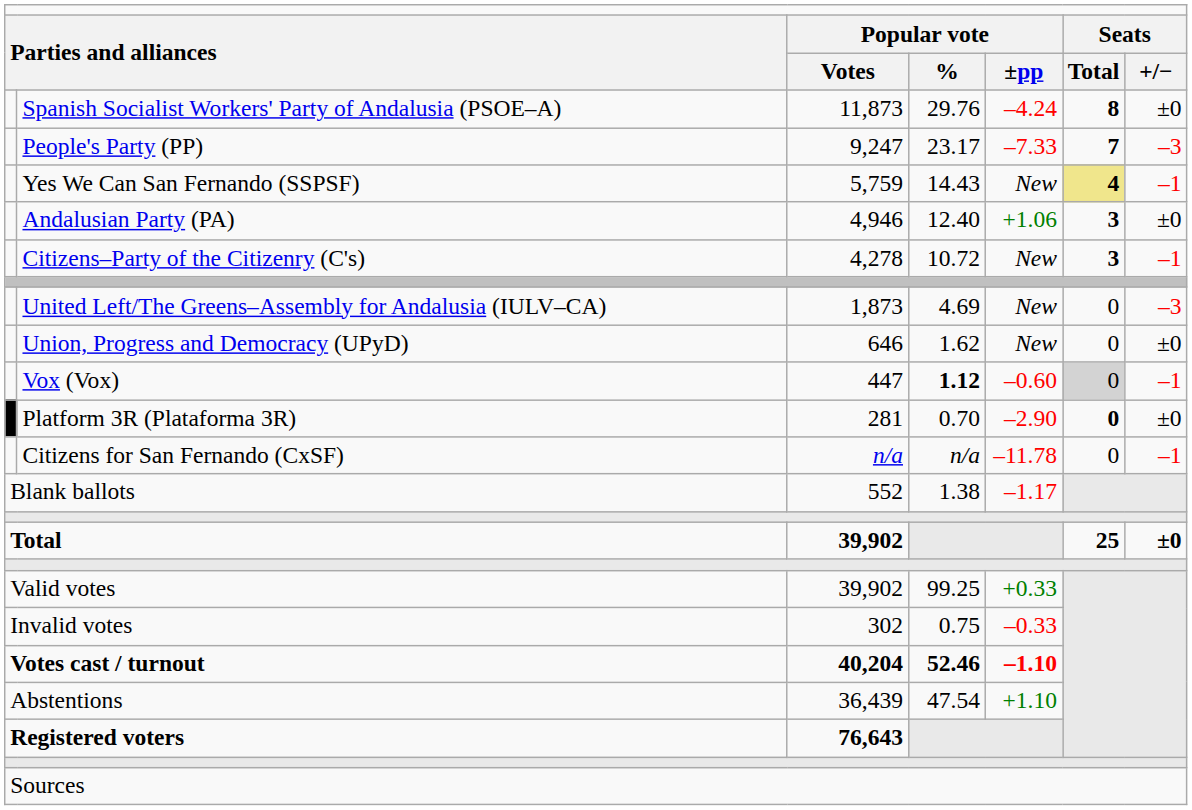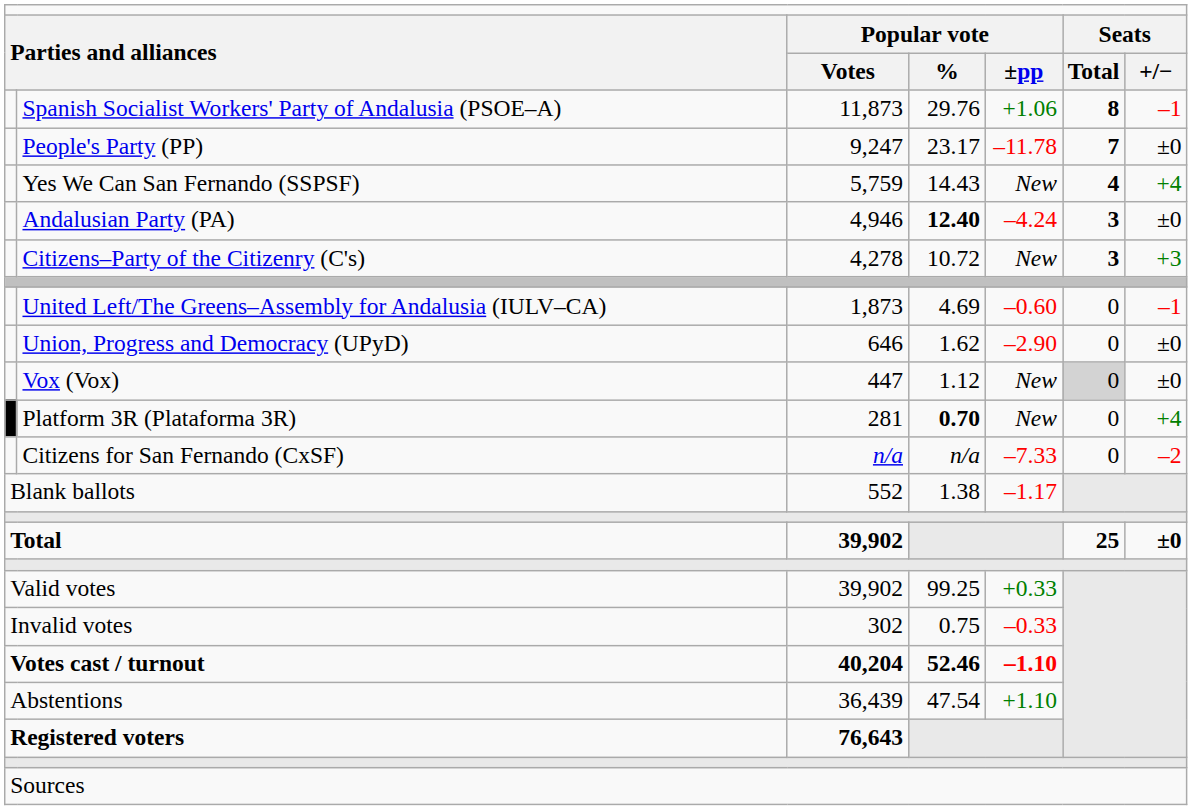(1031, 108) –4.24 -> (1030, 108) +1.06
(1169, 108) ±0 -> (1170, 108) –1
(1031, 145) –7.33 -> (1025, 145) –11.78
(1170, 145) –3 -> (1169, 145) ±0
(1113, 183) khaki background -> (1113, 183) no background
(1170, 183) –1 -> (1169, 183) +4
(954, 220) normal -> (954, 220) bold
(1030, 220) +1.06 -> (1031, 220) –4.24
(1170, 257) –1 -> (1169, 257) +3
(1036, 305) New -> (1031, 305) –0.60
(1170, 305) –3 -> (1170, 305) –1
(1036, 343) New -> (1031, 343) –2.90
(959, 380) bold -> (959, 380) normal
(1031, 380) –0.60 -> (1036, 380) New
(1170, 380) –1 -> (1169, 380) ±0
(959, 417) normal -> (959, 417) bold
(1031, 417) –2.90 -> (1036, 417) New
(1113, 417) bold -> (1113, 417) normal
(1169, 417) ±0 -> (1169, 417) +4
(1025, 455) –11.78 -> (1031, 455) –7.33
(1170, 455) –1 -> (1170, 455) –2
